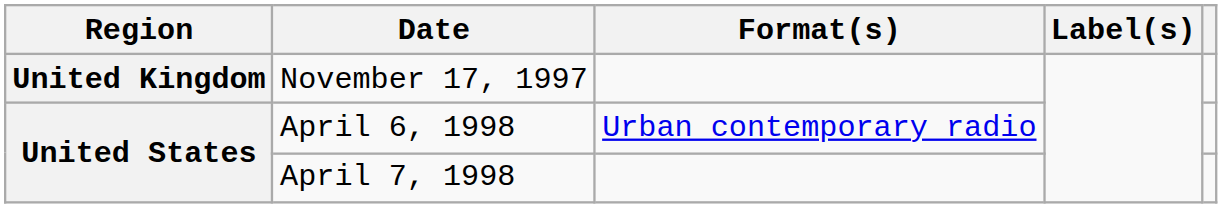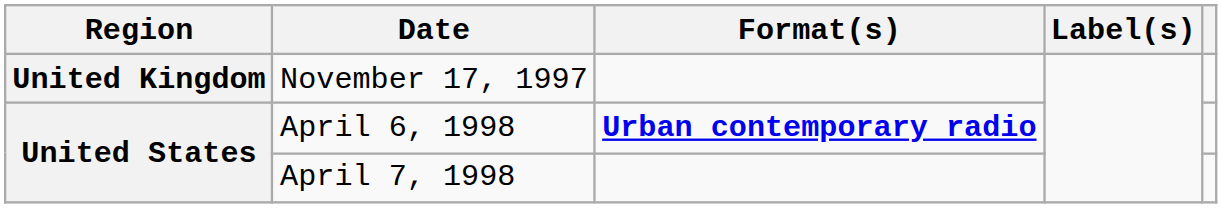(819, 128) normal -> (819, 128) bold
